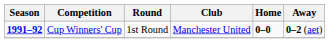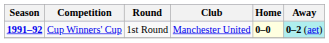(263, 29) no background -> (263, 29) lightyellow background
(304, 29) no background -> (304, 29) paleturquoise background
